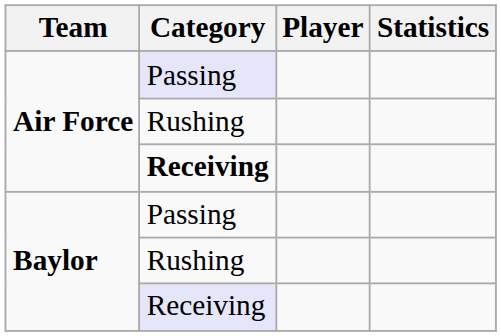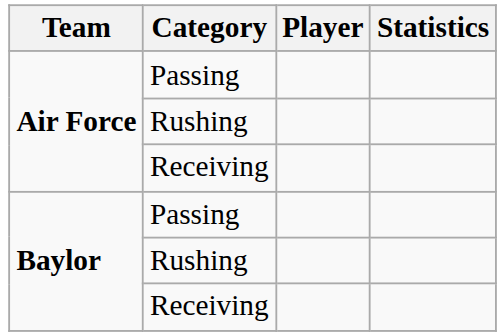(191, 74) lavender background -> (195, 74) no background
(208, 167) bold -> (209, 167) normal
(206, 306) lavender background -> (209, 306) no background
